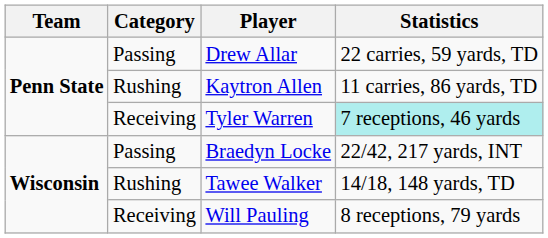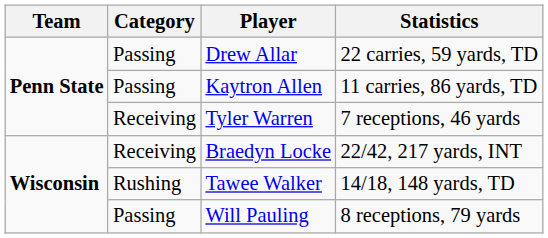(147, 86) Rushing -> (144, 86) Passing
(430, 118) paleturquoise background -> (430, 118) no background
(144, 151) Passing -> (154, 151) Receiving
(154, 216) Receiving -> (144, 216) Passing
